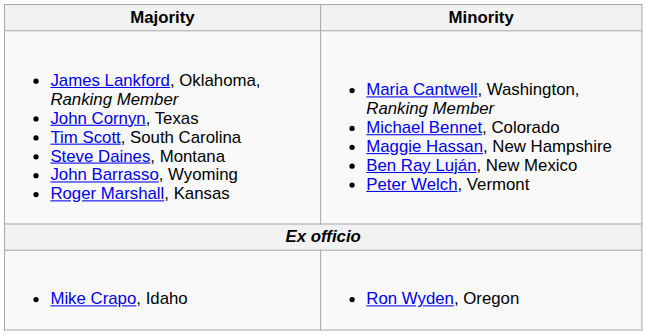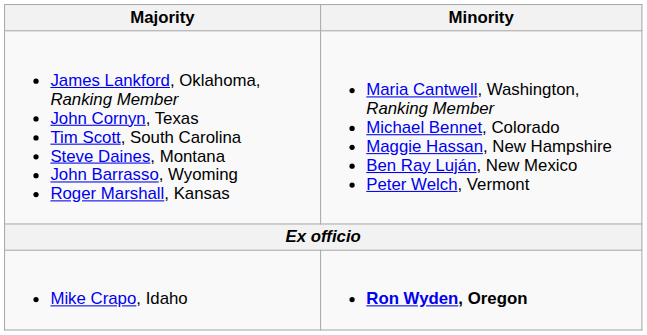(481, 299) normal -> (481, 299) bold
